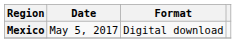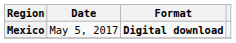(173, 30) normal -> (173, 30) bold
